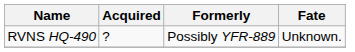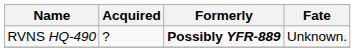(221, 37) normal -> (224, 37) bold
